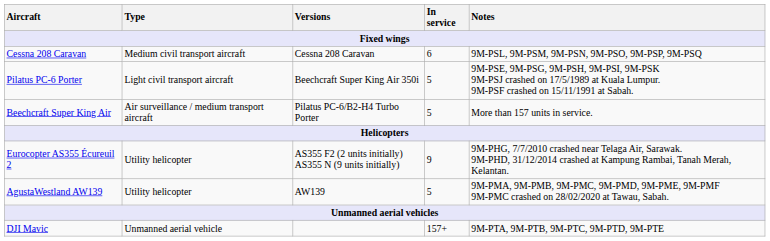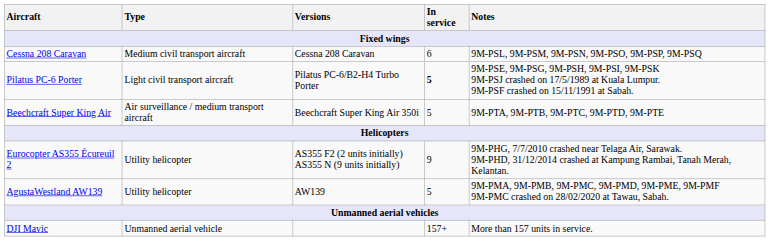(357, 80) Beechcraft Super King Air 350i -> (347, 80) Pilatus PC-6/B2-H4 Turbo Porter
(429, 80) normal -> (429, 80) bold
(347, 112) Pilatus PC-6/B2-H4 Turbo Porter -> (357, 112) Beechcraft Super King Air 350i
(532, 112) More than 157 units in service. -> (568, 112) 9M-PTA, 9M-PTB, 9M-PTC, 9M-PTD, 9M-PTE
(568, 228) 9M-PTA, 9M-PTB, 9M-PTC, 9M-PTD, 9M-PTE -> (532, 228) More than 157 units in service.
